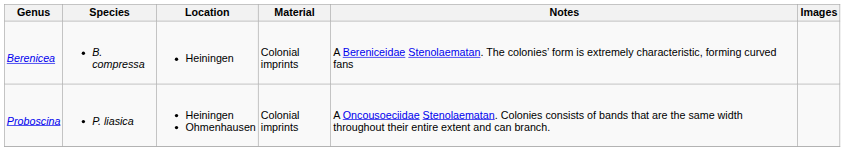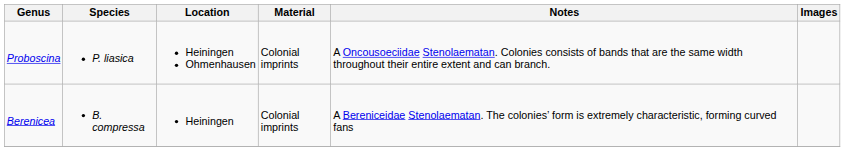rows swapped: (31, 58) <-> (34, 121)
